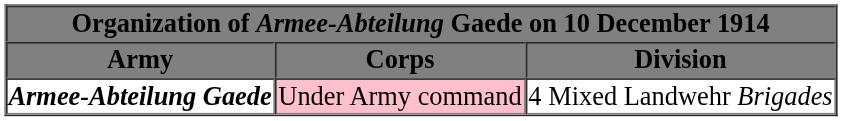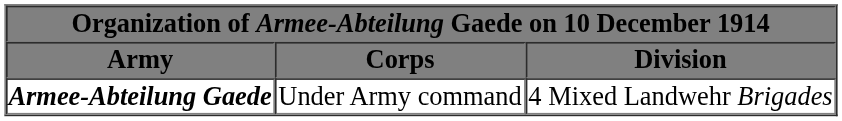(400, 96) pink background -> (400, 96) no background
